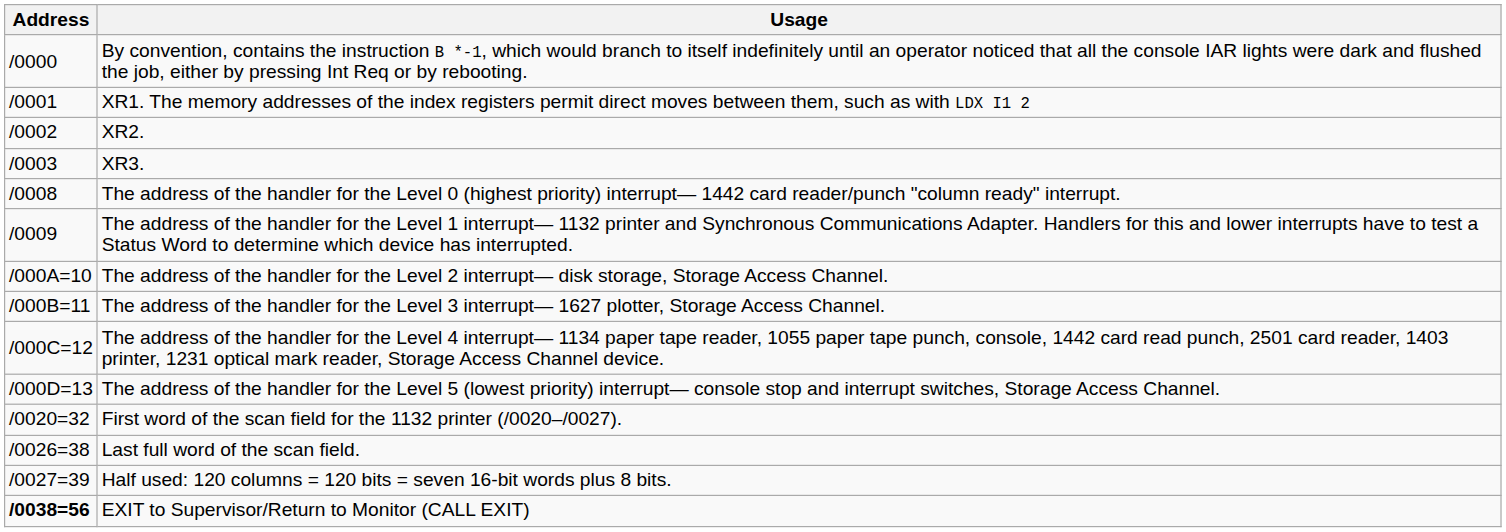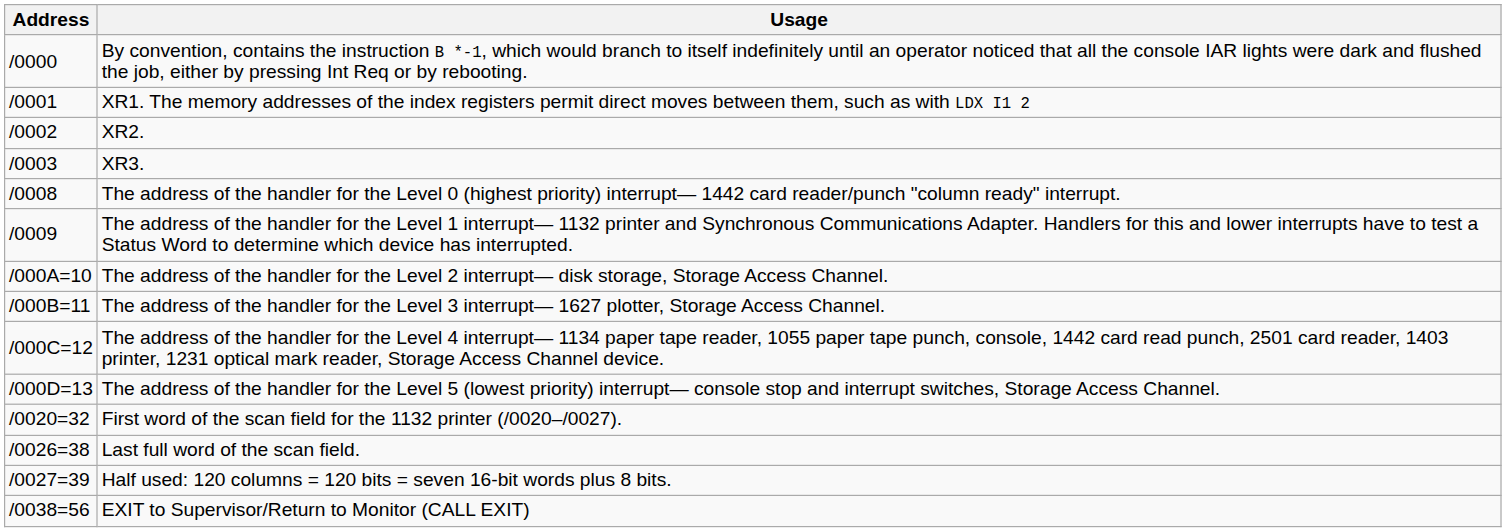(49, 510) bold -> (49, 510) normal
